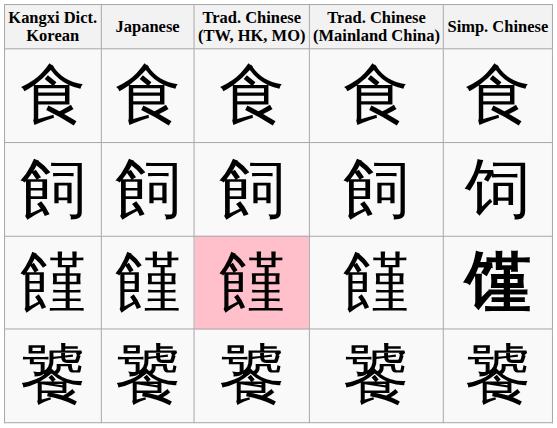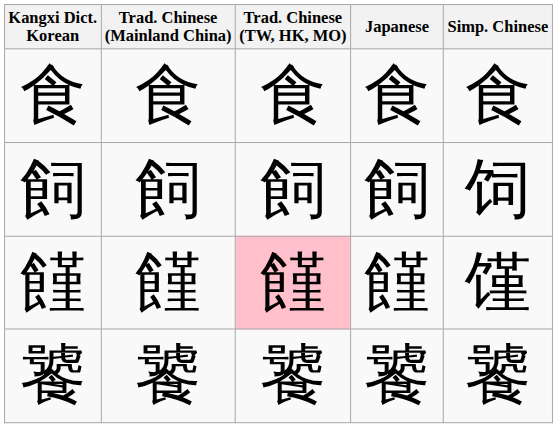columns swapped: (148, 26) <-> (376, 26)
(498, 282) bold -> (498, 282) normal
